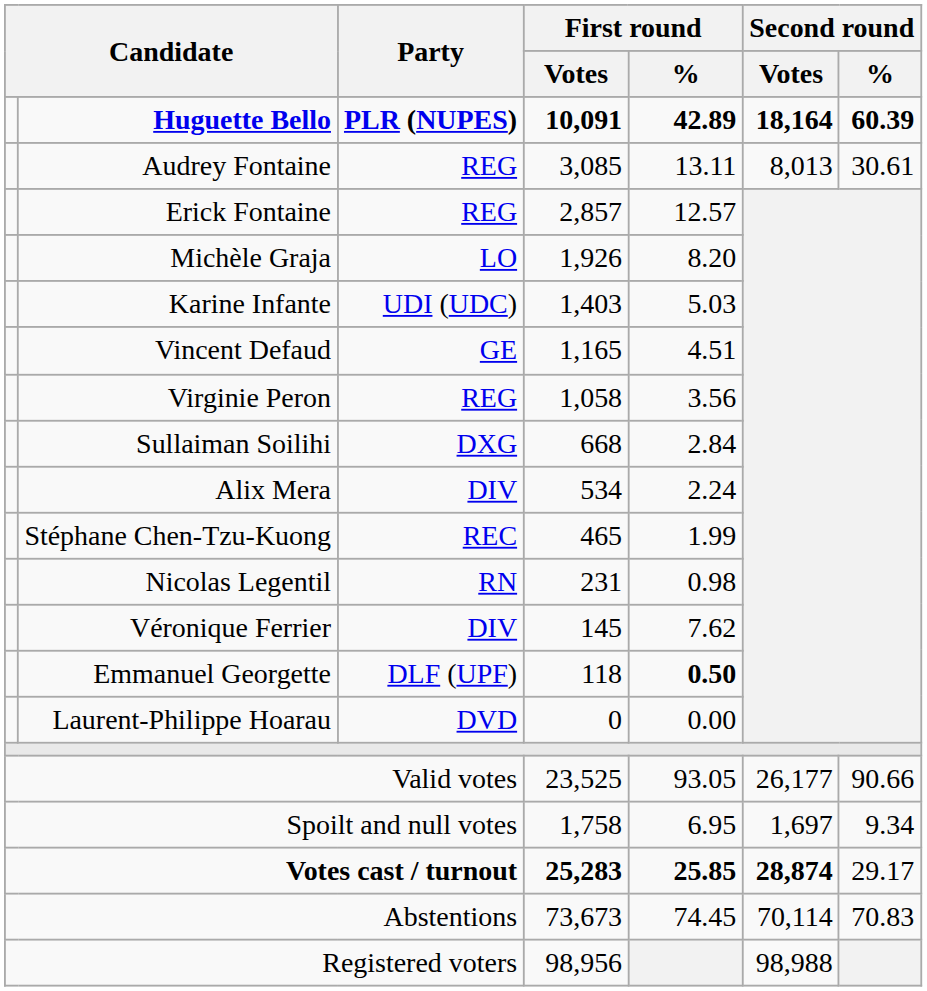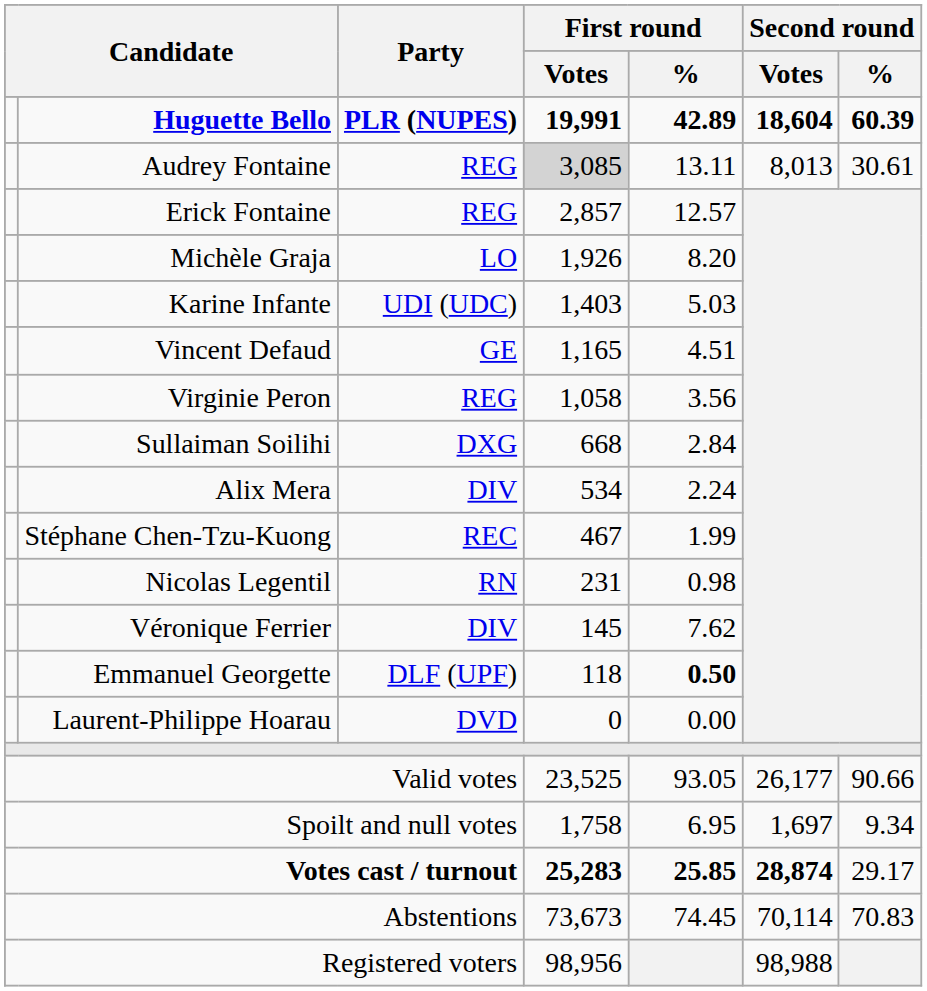(584, 119) 10,091 -> (584, 119) 19,991
(794, 119) 18,164 -> (794, 119) 18,604
(591, 166) no background -> (591, 166) lightgrey background
(601, 535) 465 -> (601, 535) 467
